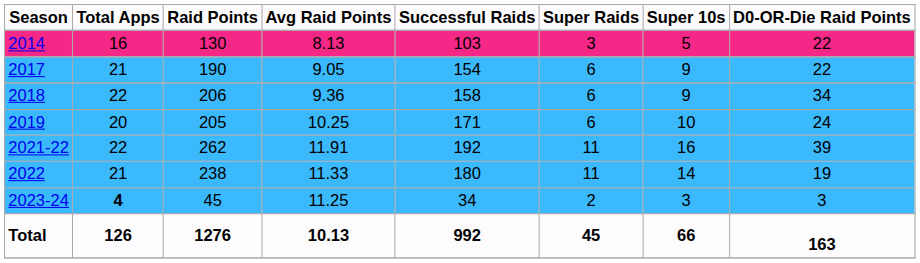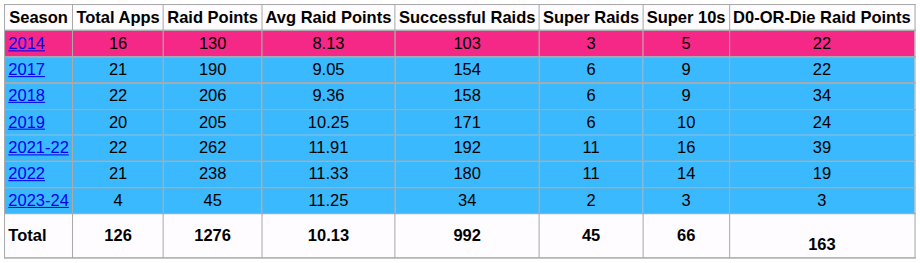(118, 200) bold -> (118, 200) normal
